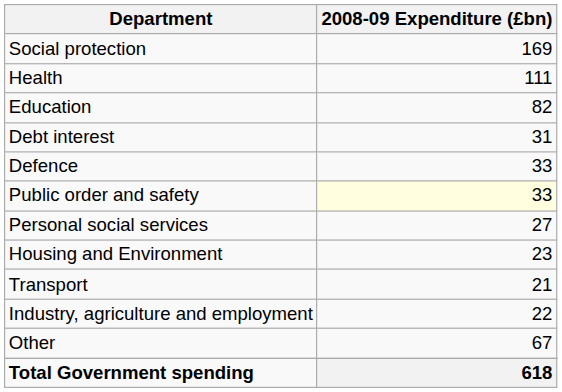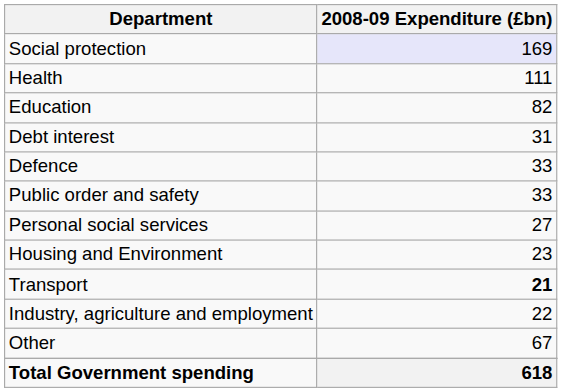(537, 48) no background -> (537, 48) lavender background
(542, 195) lightyellow background -> (542, 195) no background
(542, 284) normal -> (542, 284) bold
